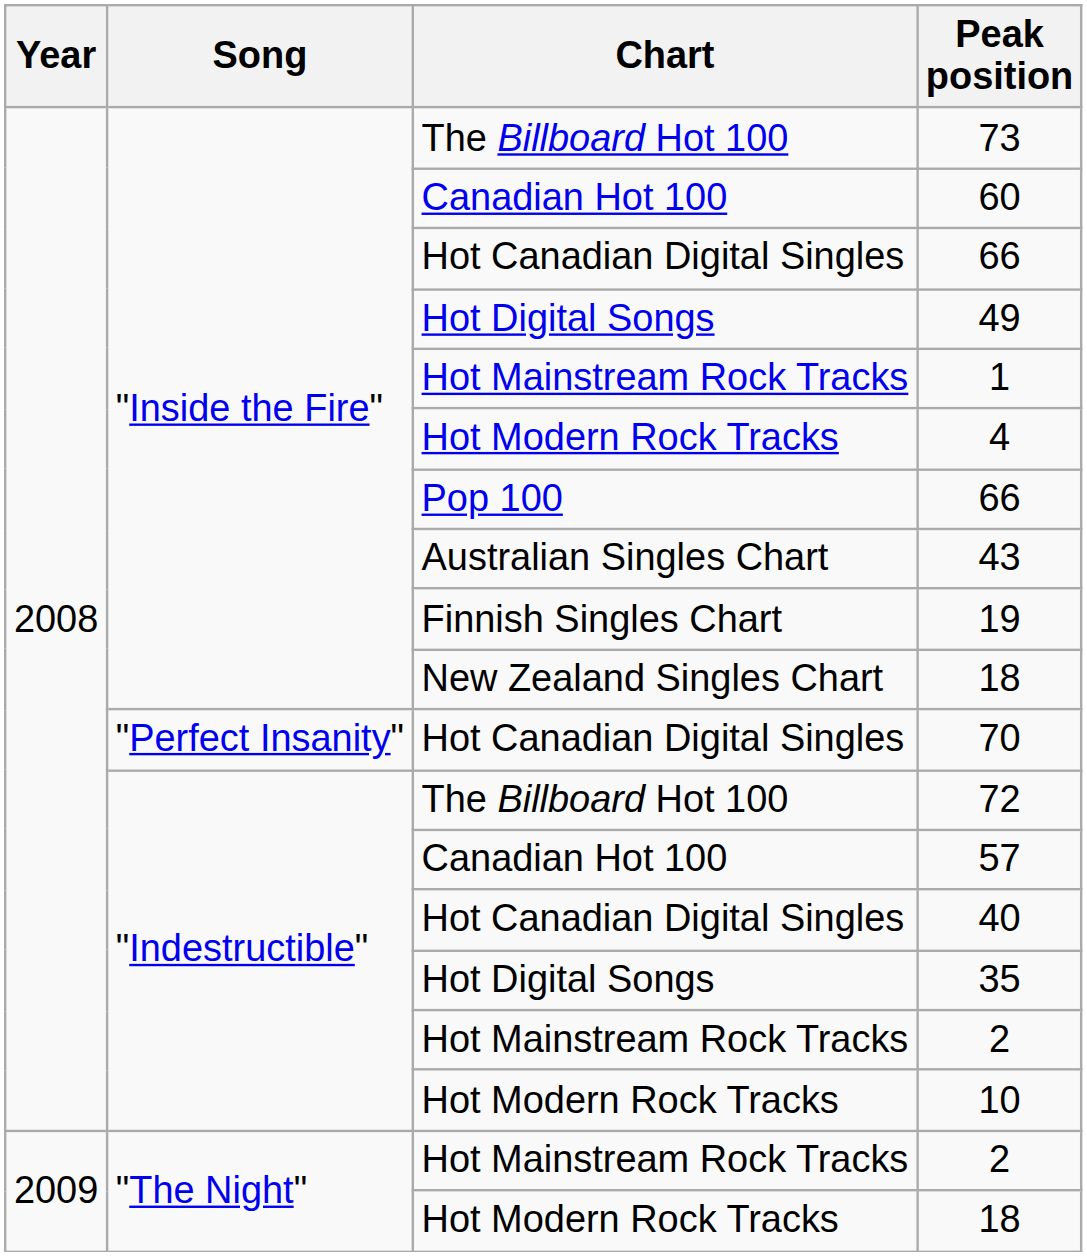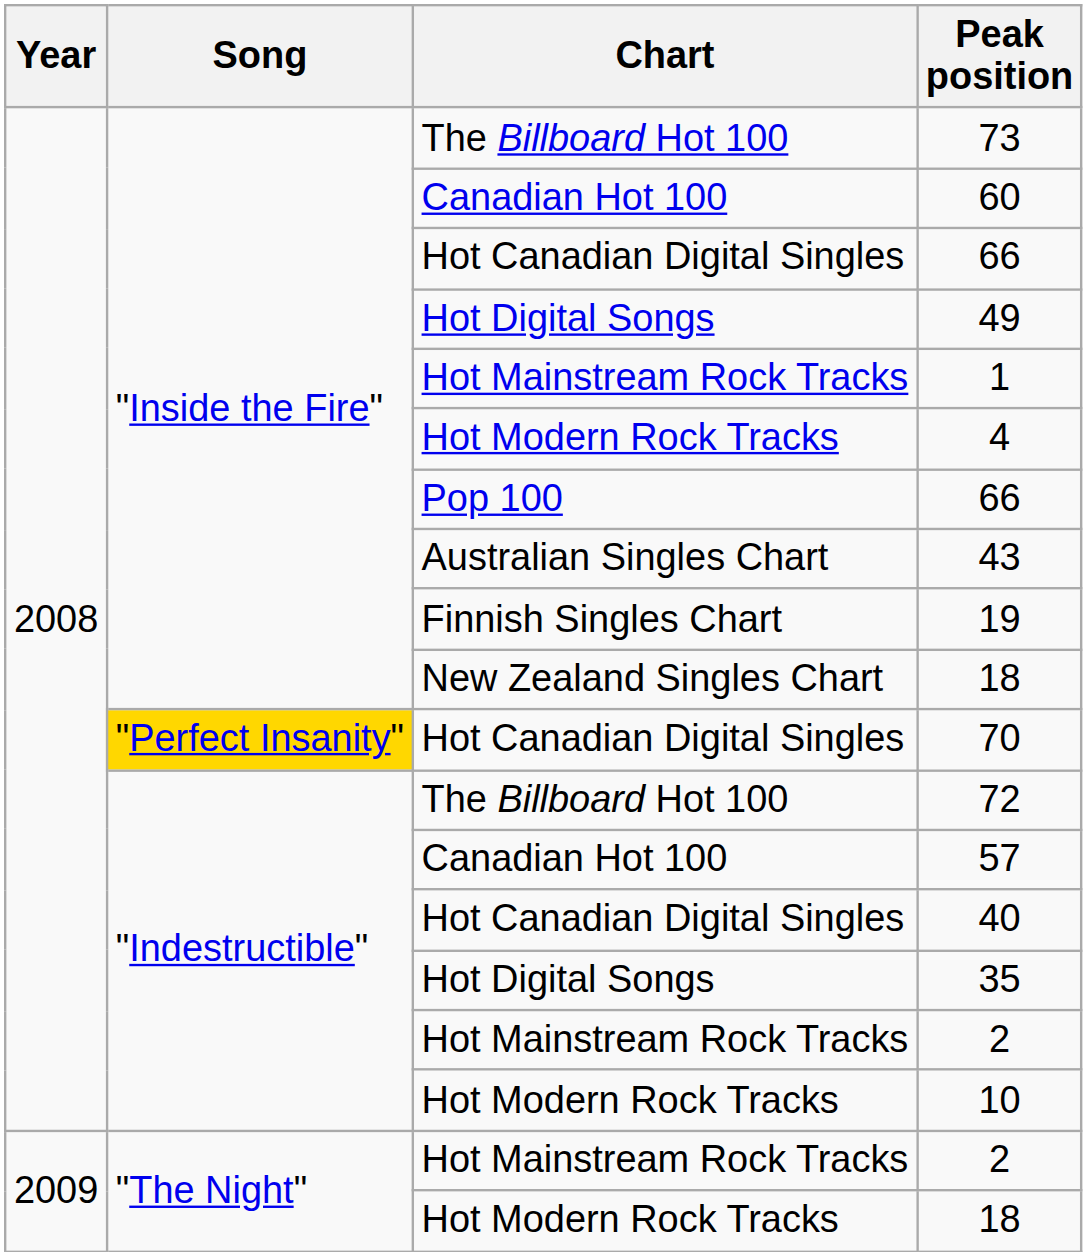(260, 738) no background -> (260, 738) gold background
